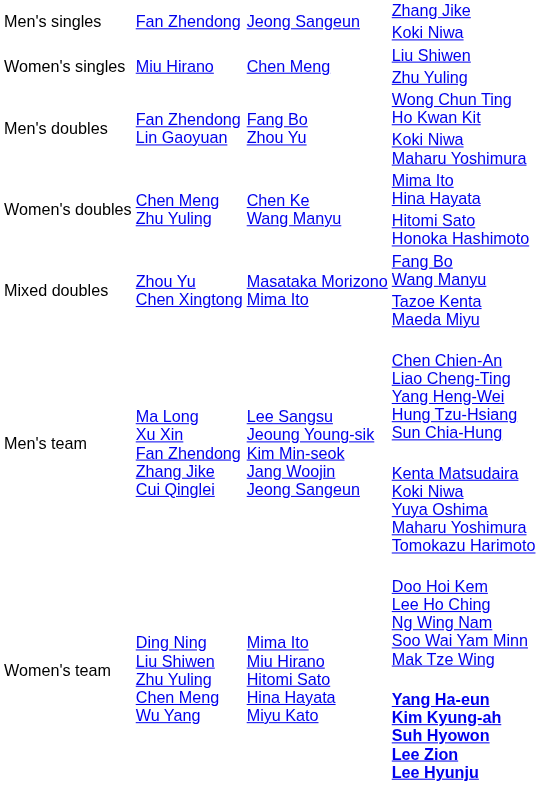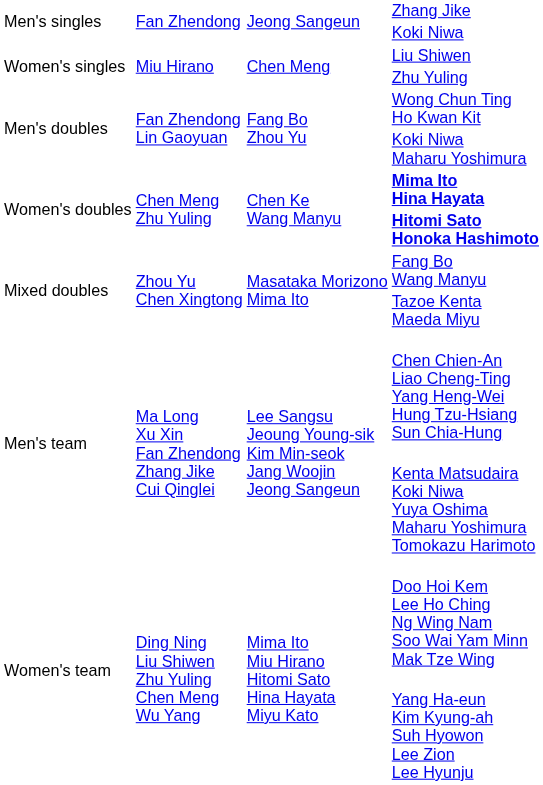(436, 189) normal -> (438, 189) bold
(460, 230) normal -> (465, 230) bold
(447, 736) bold -> (442, 736) normal
